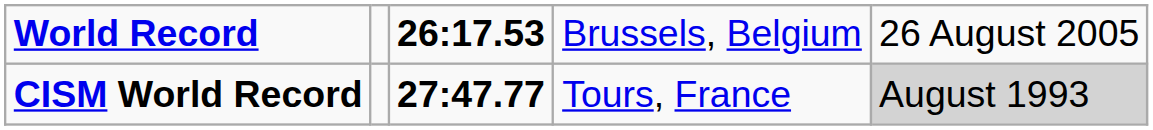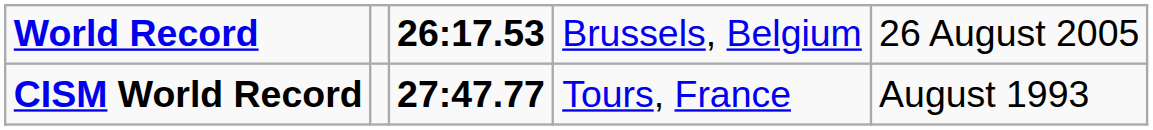(984, 93) lightgrey background -> (984, 93) no background
